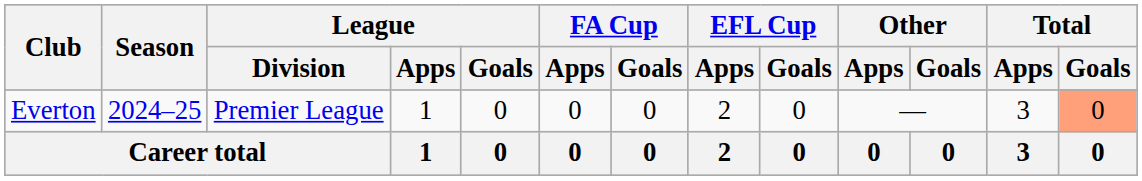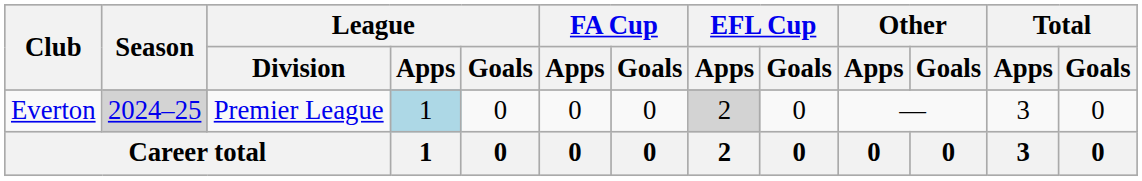(155, 110) no background -> (155, 110) lightgrey background
(426, 110) no background -> (426, 110) lightblue background
(724, 110) no background -> (724, 110) lightgrey background
(1098, 110) lightsalmon background -> (1098, 110) no background
